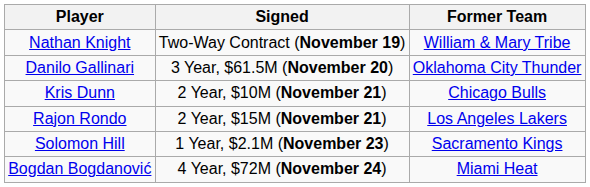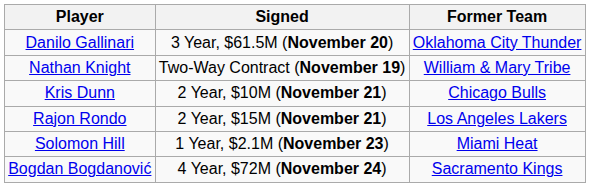rows swapped: (80, 42) <-> (80, 67)
(497, 144) Sacramento Kings -> (497, 144) Miami Heat
(497, 169) Miami Heat -> (497, 169) Sacramento Kings
